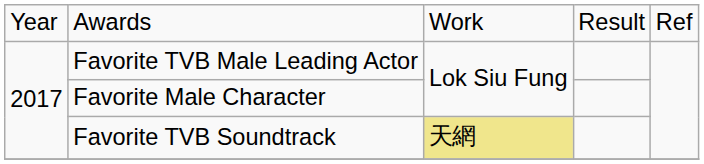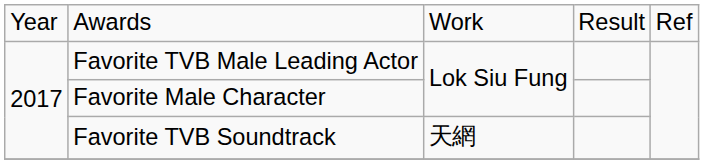(452, 136) khaki background -> (452, 136) no background
